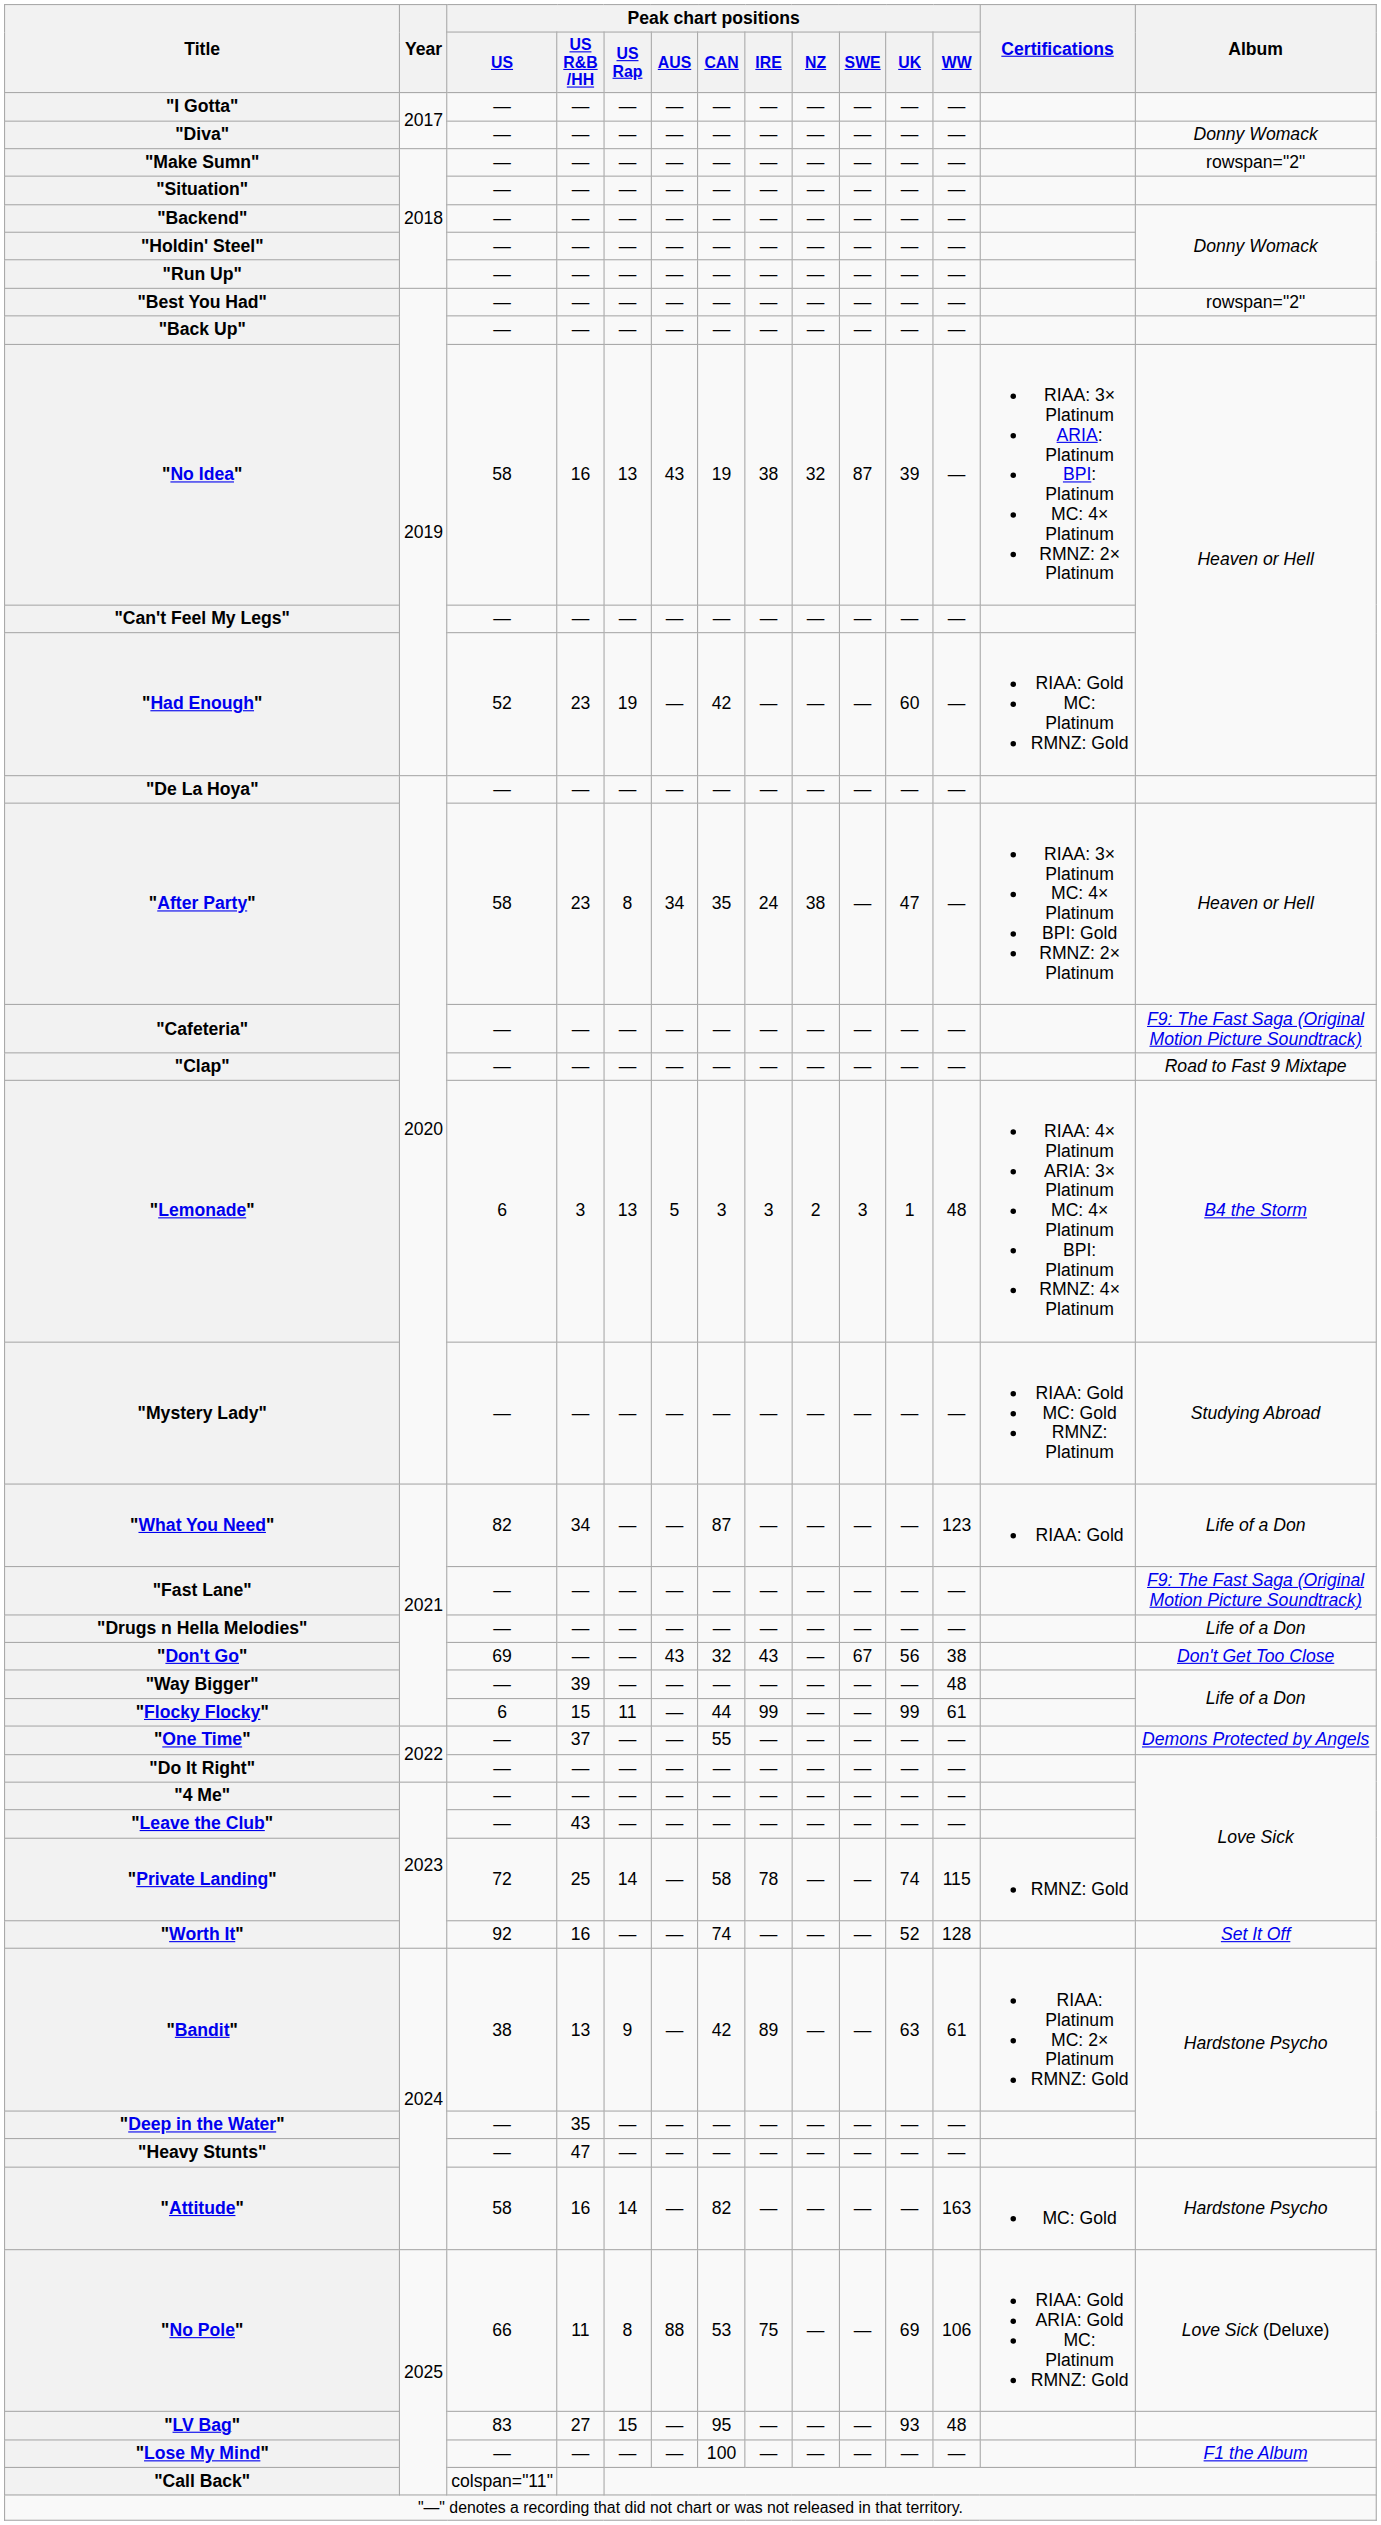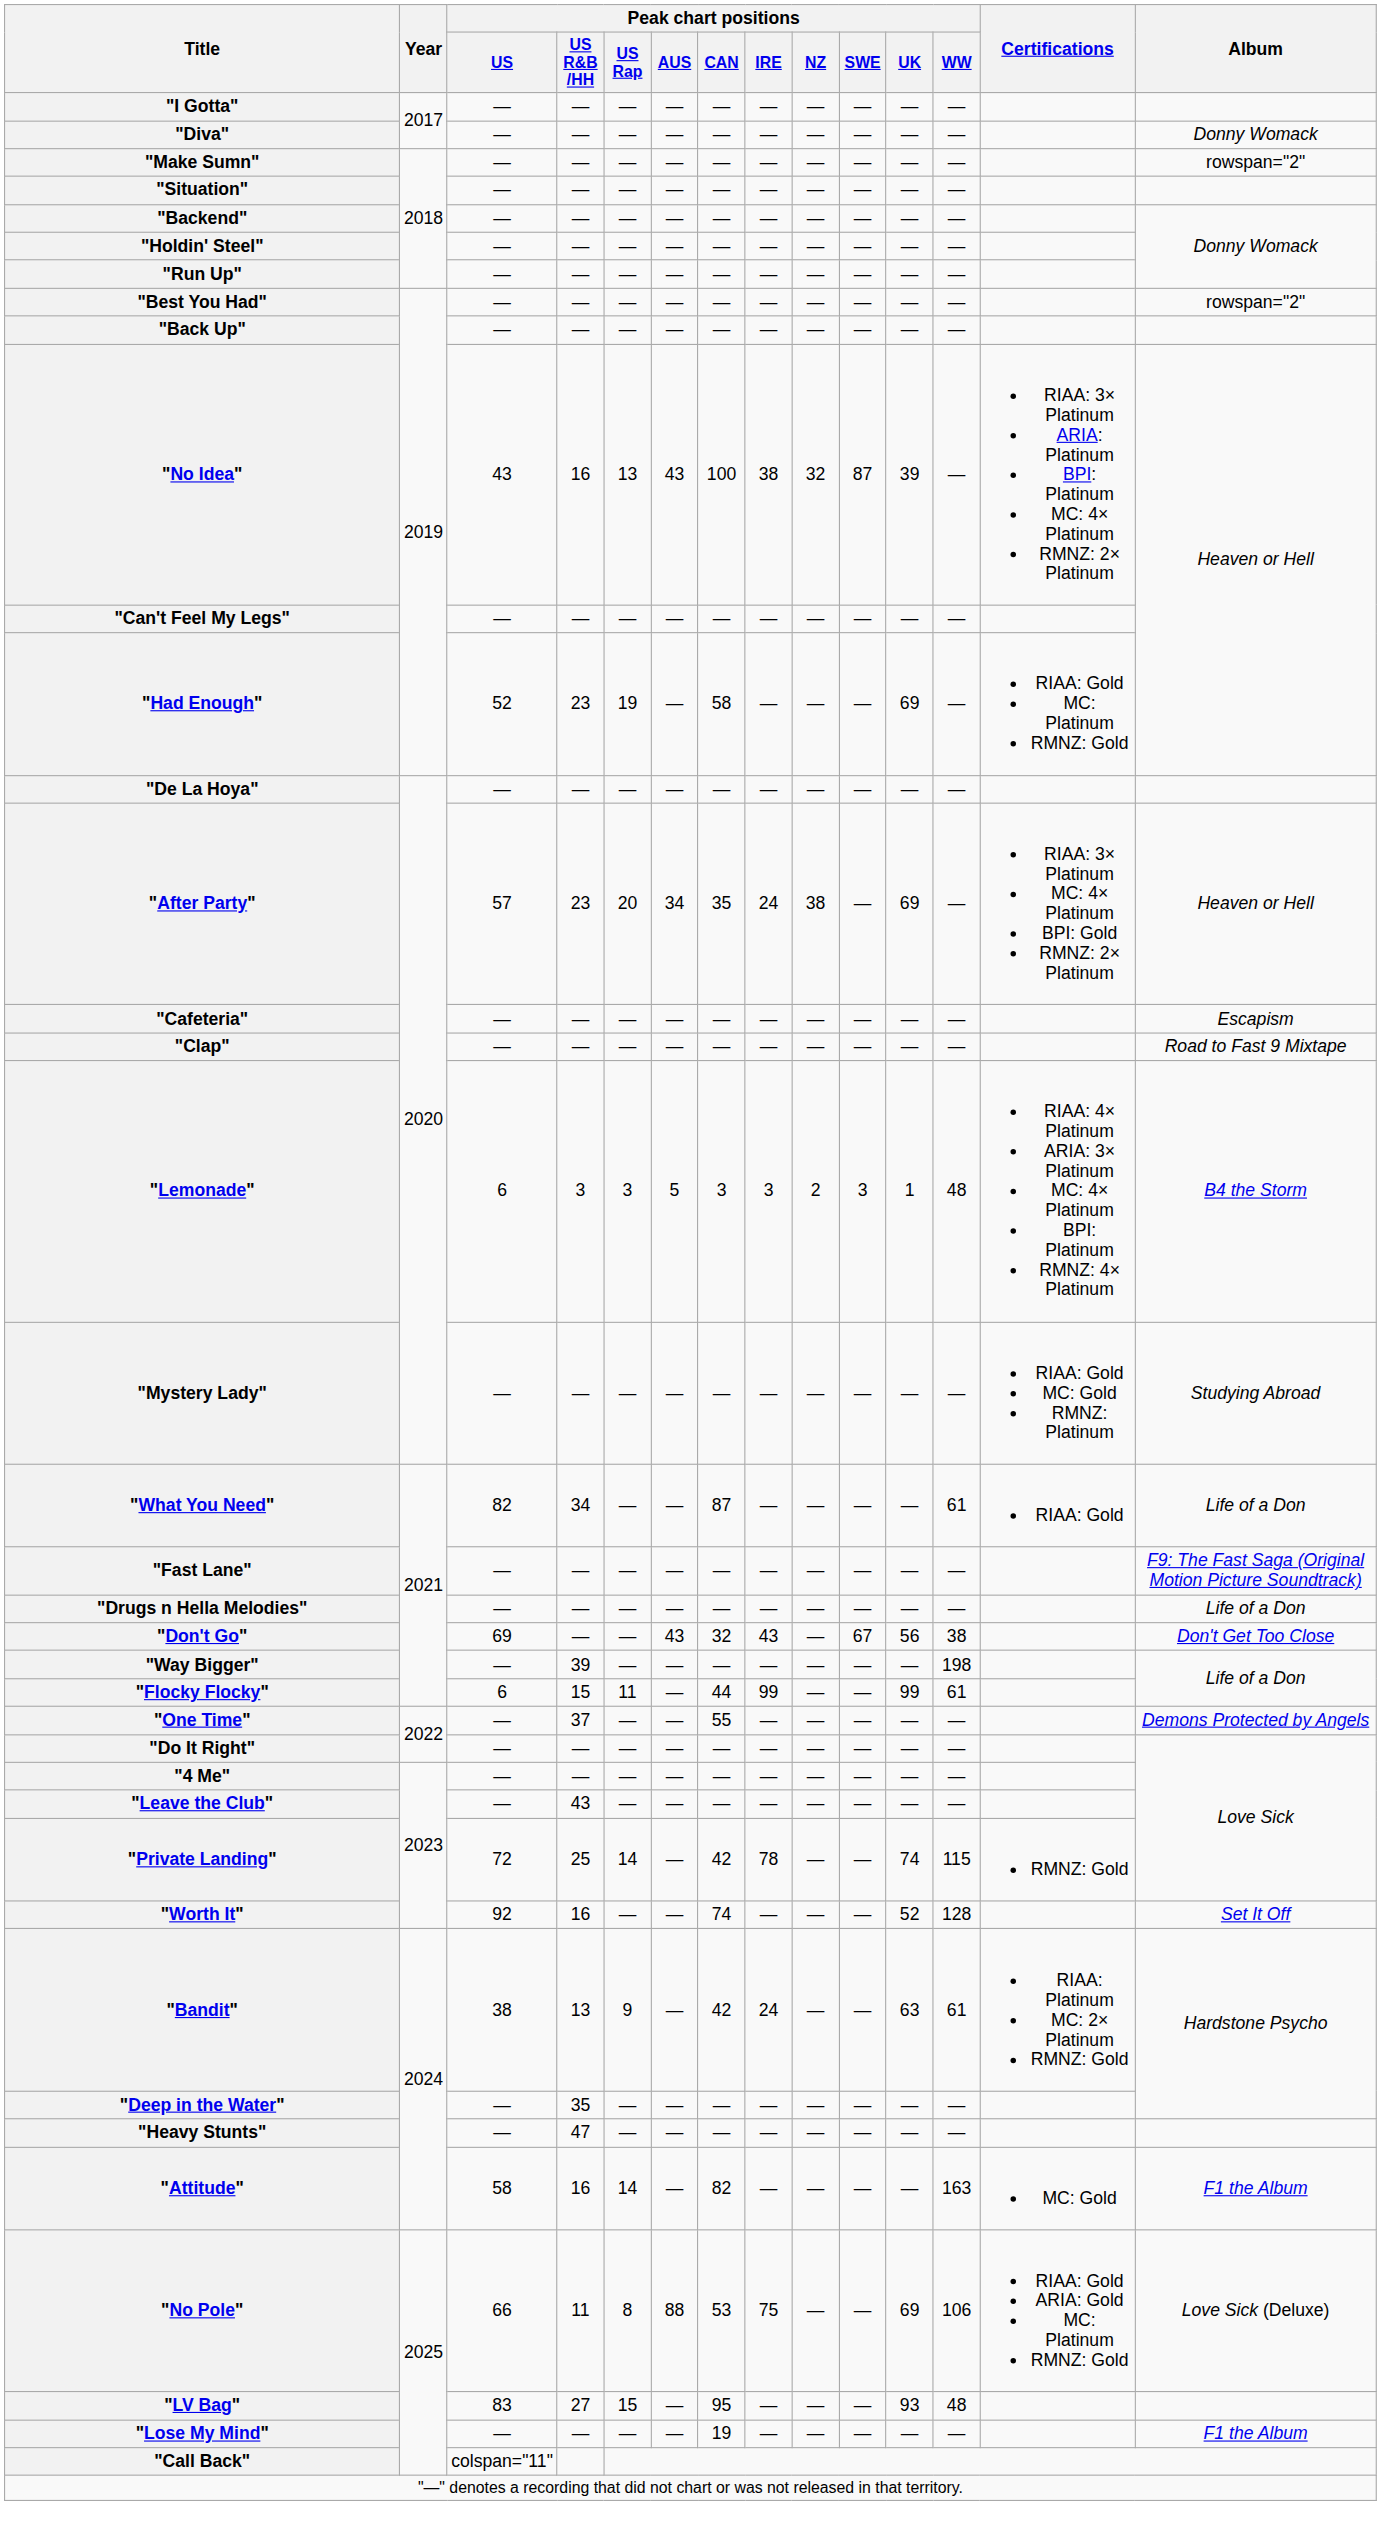(502, 474) 58 -> (502, 474) 43
(722, 474) 19 -> (722, 474) 100
(722, 704) 42 -> (722, 704) 58
(910, 704) 60 -> (910, 704) 69
(502, 903) 58 -> (502, 903) 57
(627, 903) 8 -> (627, 903) 20
(910, 903) 47 -> (910, 903) 69
(1256, 1028) F9: The Fast Saga (Original Motion Picture Soundtrack) -> (1256, 1018) Escapism
(627, 1210) 13 -> (627, 1191) 3
(957, 1525) 123 -> (957, 1505) 61
(957, 1684) 48 -> (957, 1664) 198
(722, 1879) 58 -> (722, 1859) 42
(769, 2029) 89 -> (769, 2009) 24
(1256, 2208) Hardstone Psycho -> (1256, 2188) F1 the Album
(722, 2453) 100 -> (722, 2433) 19
